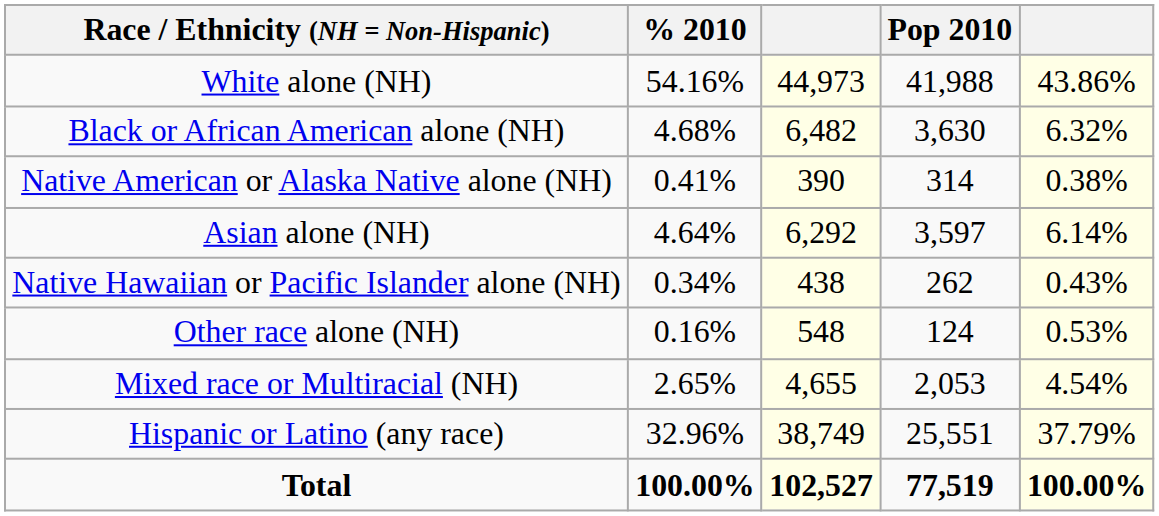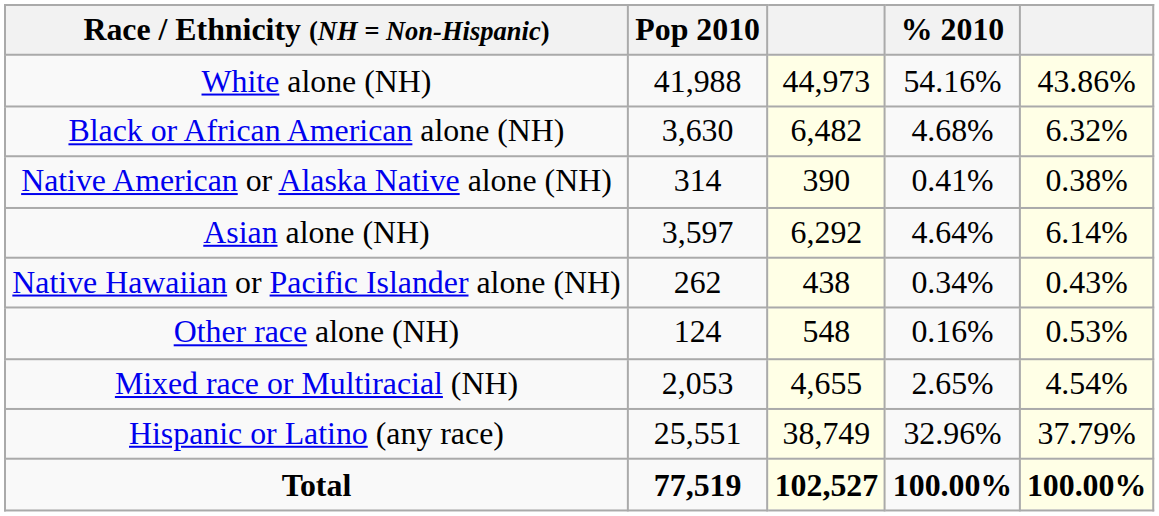columns swapped: (950, 29) <-> (695, 29)
